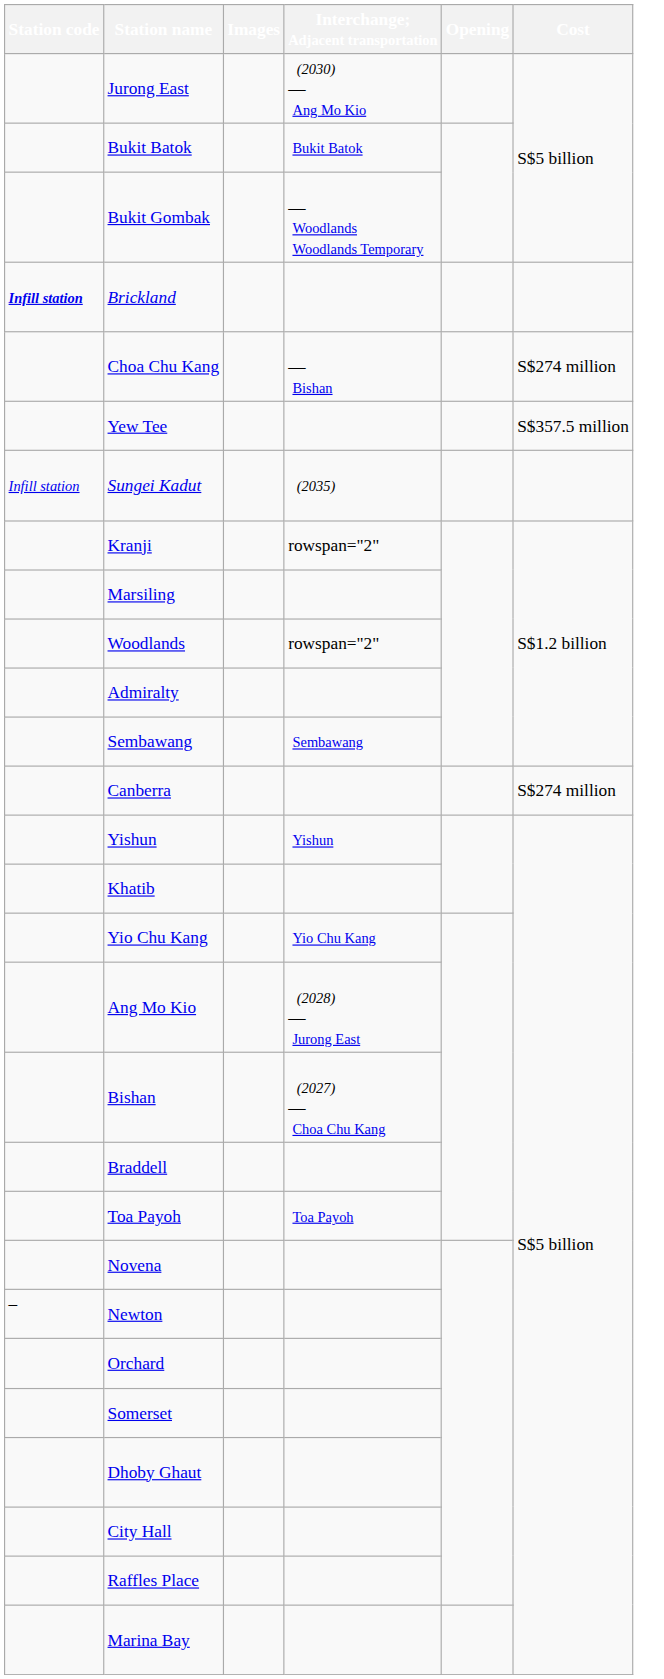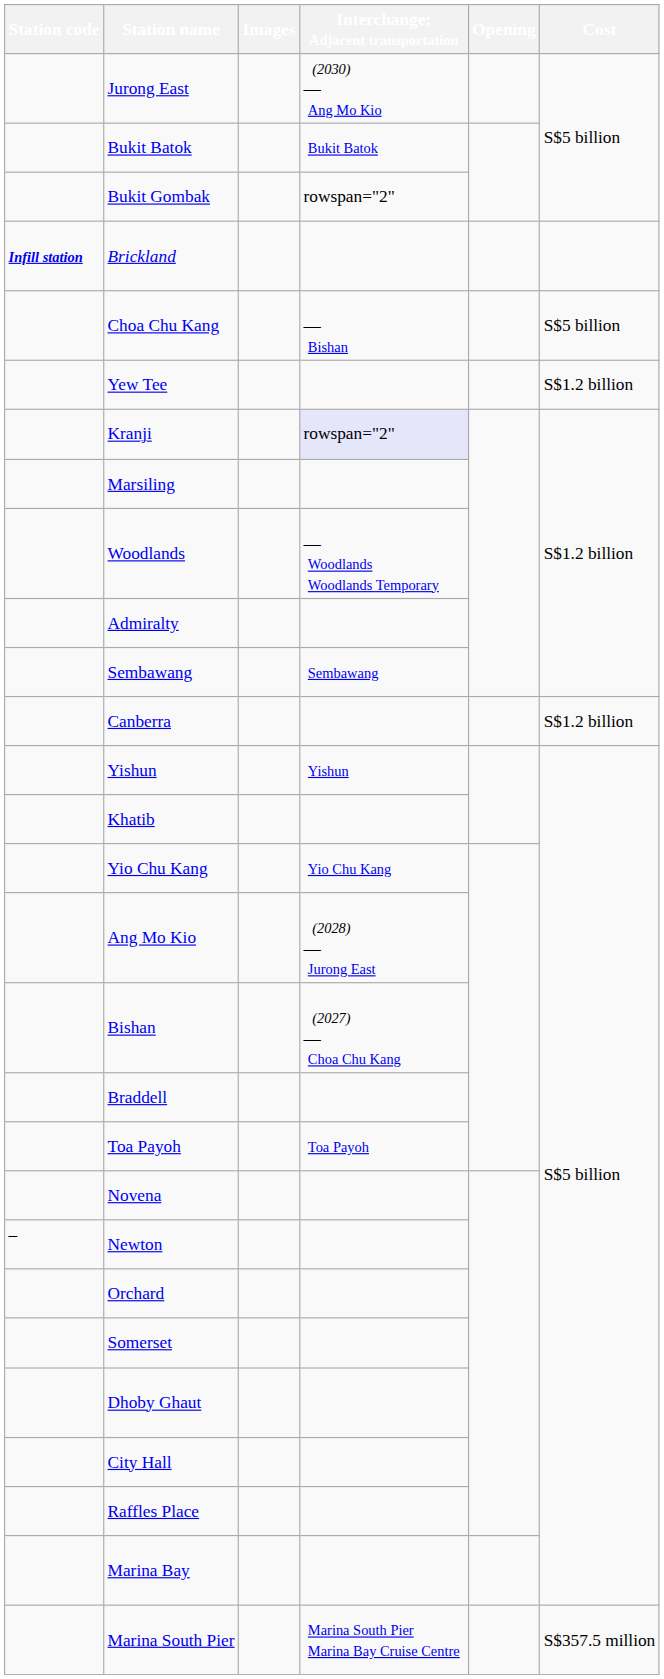(356, 217) ― Woodlands Woodlands Temporary -> (349, 197) rowspan="2"
(567, 367) S$274 million -> (582, 325) S$5 billion
(573, 426) S$357.5 million -> (588, 385) S$1.2 billion
- row: (154, 485)
(334, 545) no background -> (349, 434) lavender background
(334, 643) rowspan="2" -> (371, 553) ― Woodlands Woodlands Temporary
(567, 790) S$274 million -> (588, 720) S$1.2 billion
+ row: (171, 1639)
